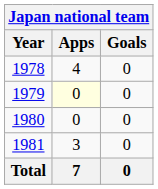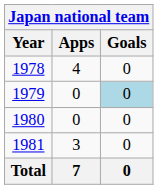(76, 94) lightyellow background -> (76, 94) no background
(127, 94) no background -> (127, 94) lightblue background
